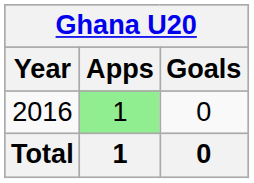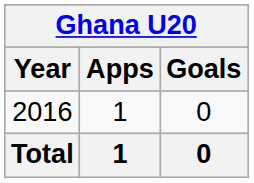(120, 111) lightgreen background -> (120, 111) no background
